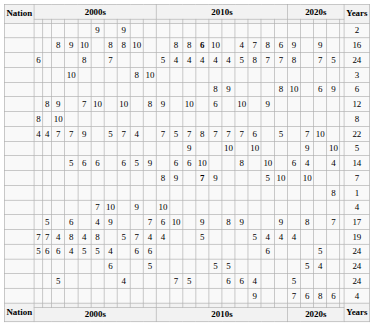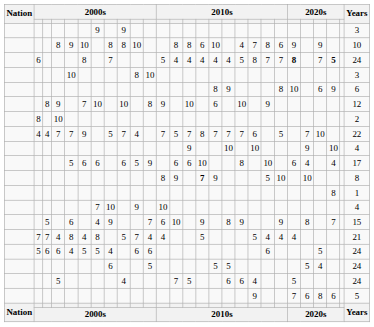(357, 31) 2 -> (357, 31) 3
(202, 45) bold -> (202, 45) normal
(357, 45) 16 -> (357, 45) 10
(294, 60) normal -> (294, 60) bold
(333, 60) normal -> (333, 60) bold
(357, 119) 8 -> (357, 119) 2
(357, 148) 5 -> (357, 148) 4
(357, 163) 14 -> (357, 163) 17
(357, 178) 7 -> (357, 178) 8
(357, 222) 17 -> (357, 222) 15
(357, 237) 19 -> (357, 237) 21
(357, 296) 4 -> (357, 296) 5
